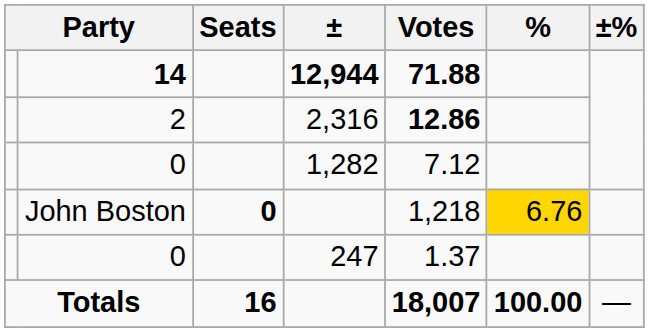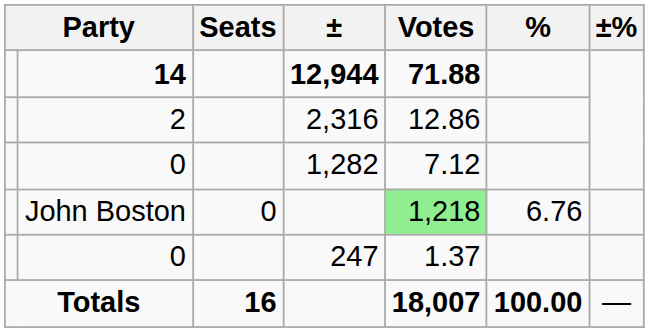(444, 119) bold -> (444, 119) normal
(269, 211) bold -> (269, 211) normal
(444, 211) no background -> (444, 211) lightgreen background
(554, 211) gold background -> (554, 211) no background
